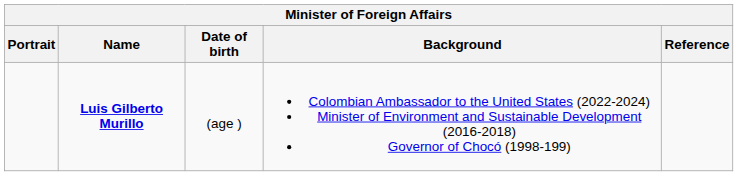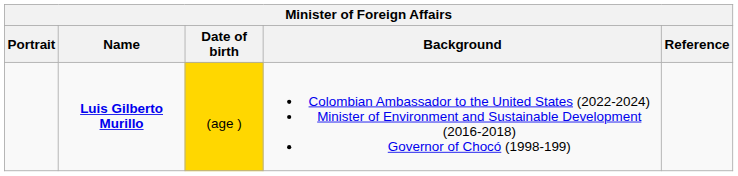(224, 124) no background -> (224, 124) gold background
